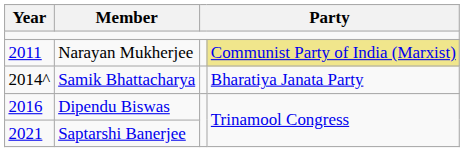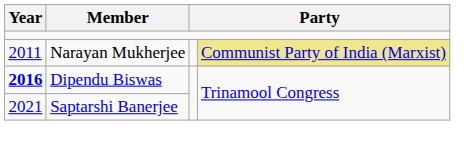- row: (127, 79)
(25, 106) normal -> (25, 79) bold
